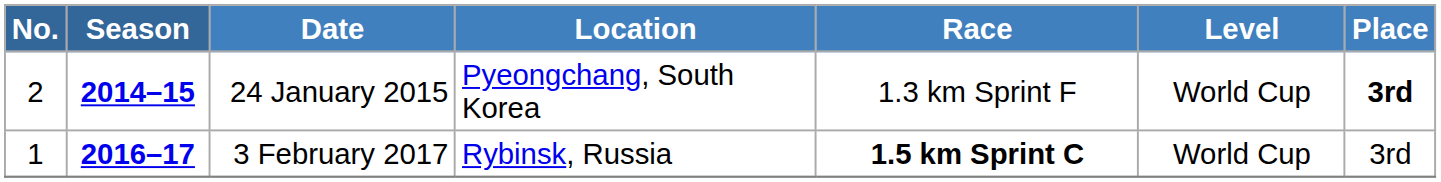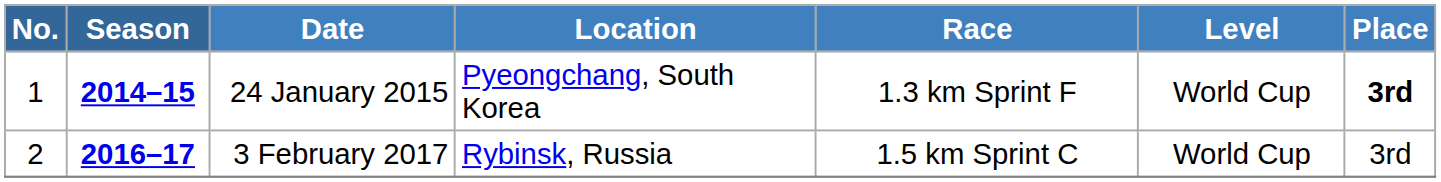(35, 91) 2 -> (35, 91) 1
(35, 154) 1 -> (35, 154) 2
(977, 154) bold -> (977, 154) normal
